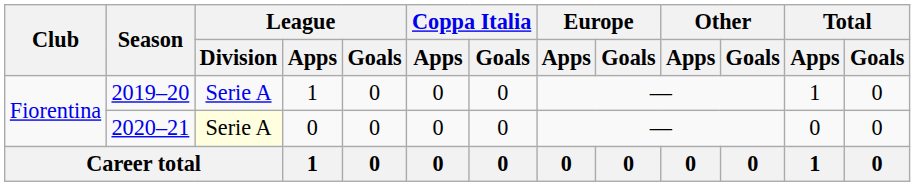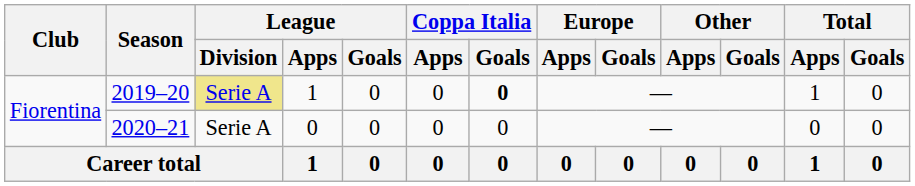(239, 92) no background -> (239, 92) khaki background
(503, 92) normal -> (503, 92) bold
(239, 127) lightyellow background -> (239, 127) no background
